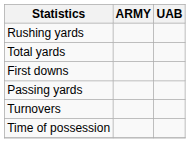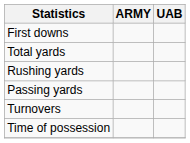rows swapped: (38, 71) <-> (45, 33)
